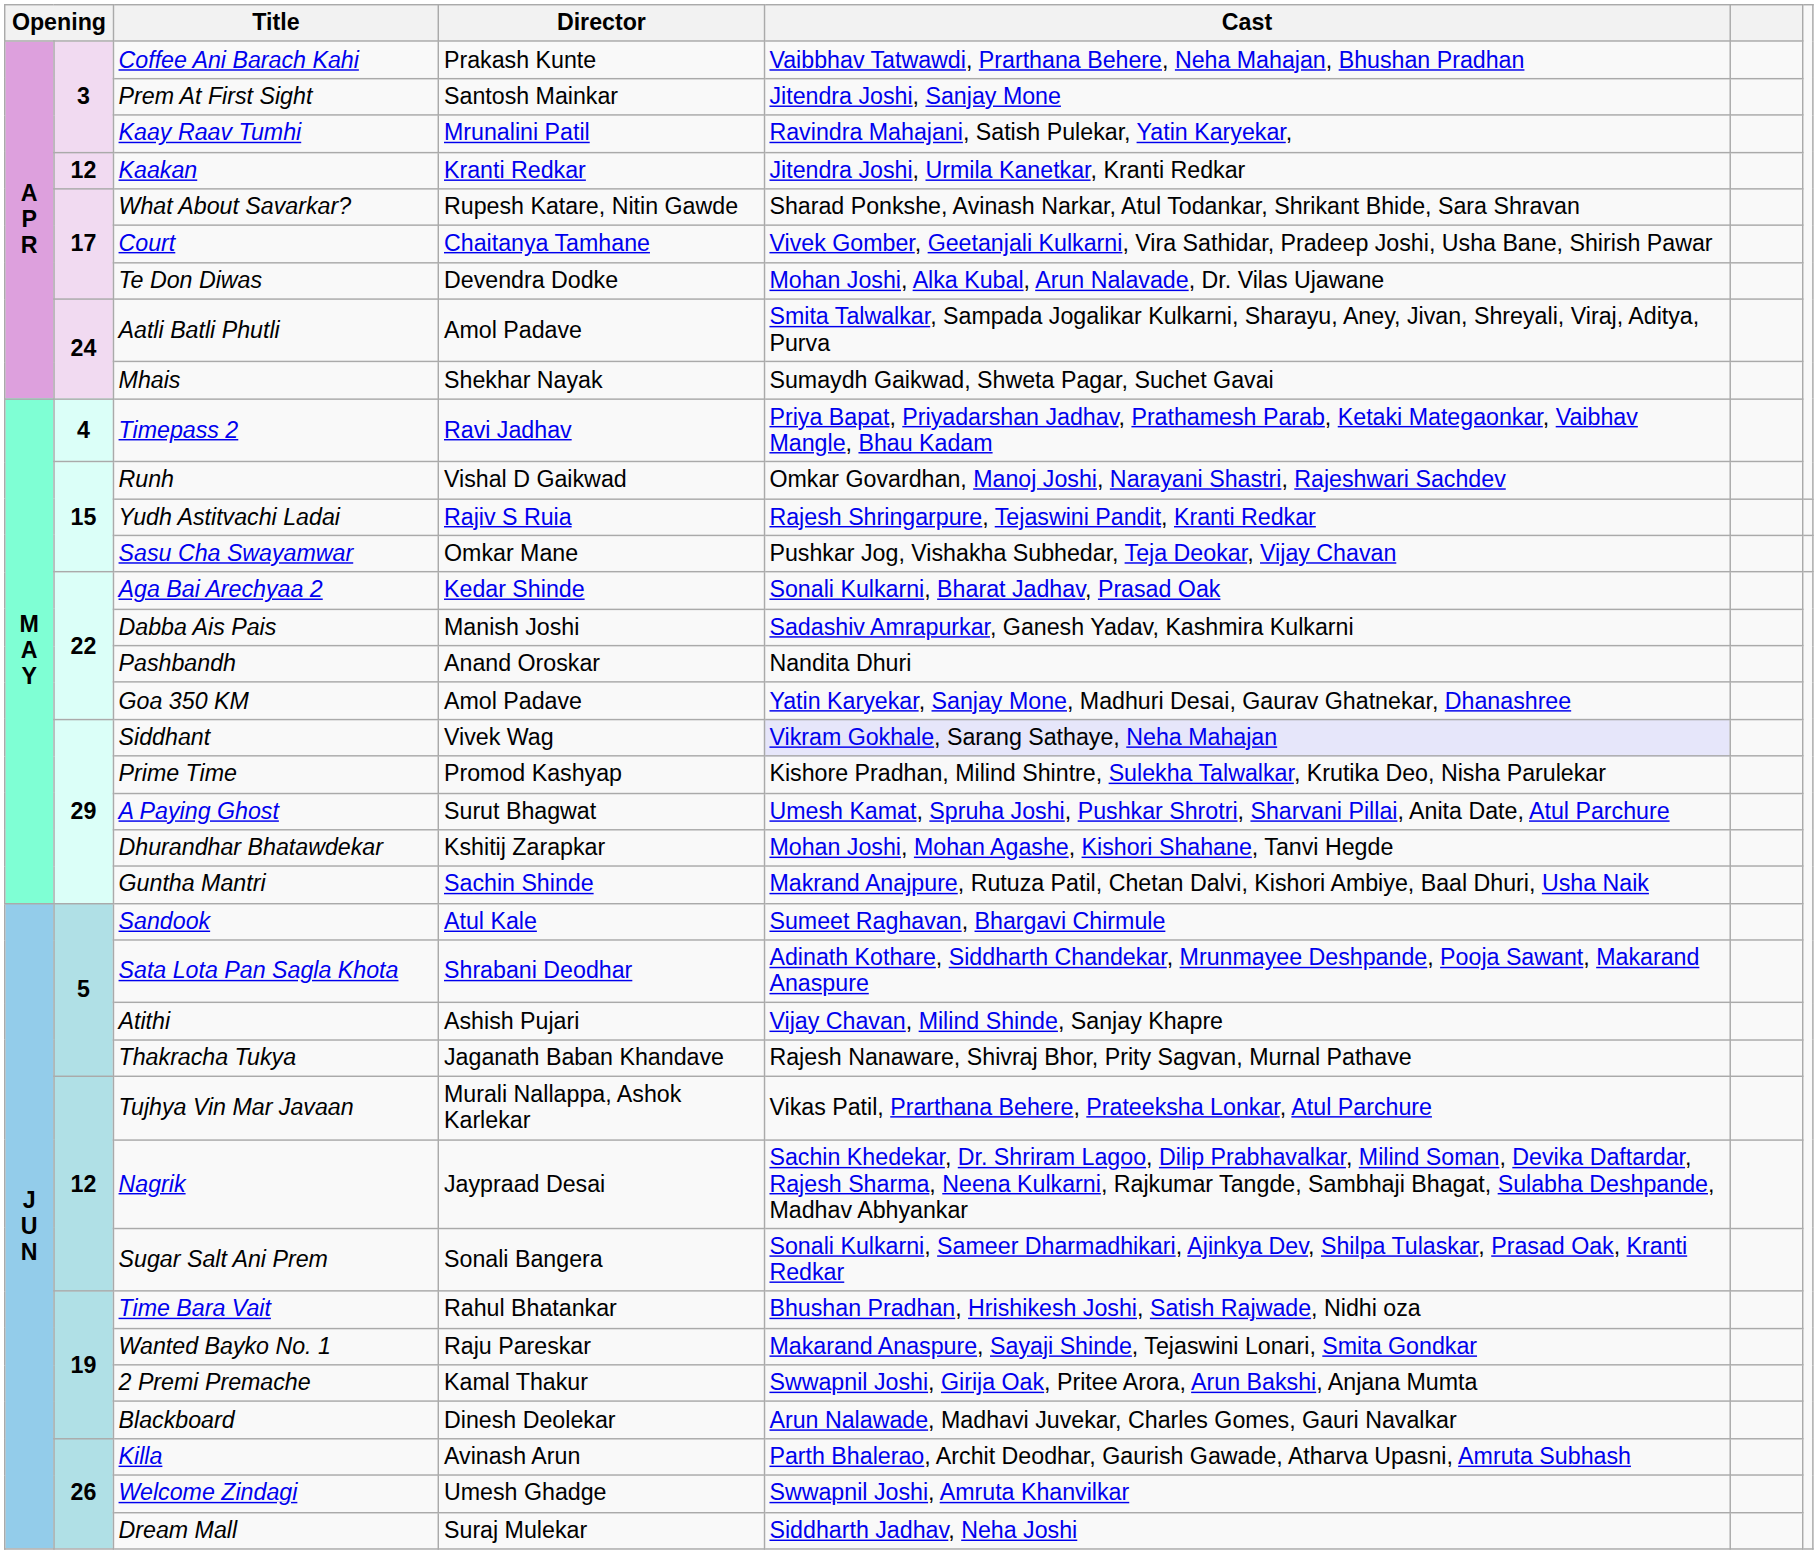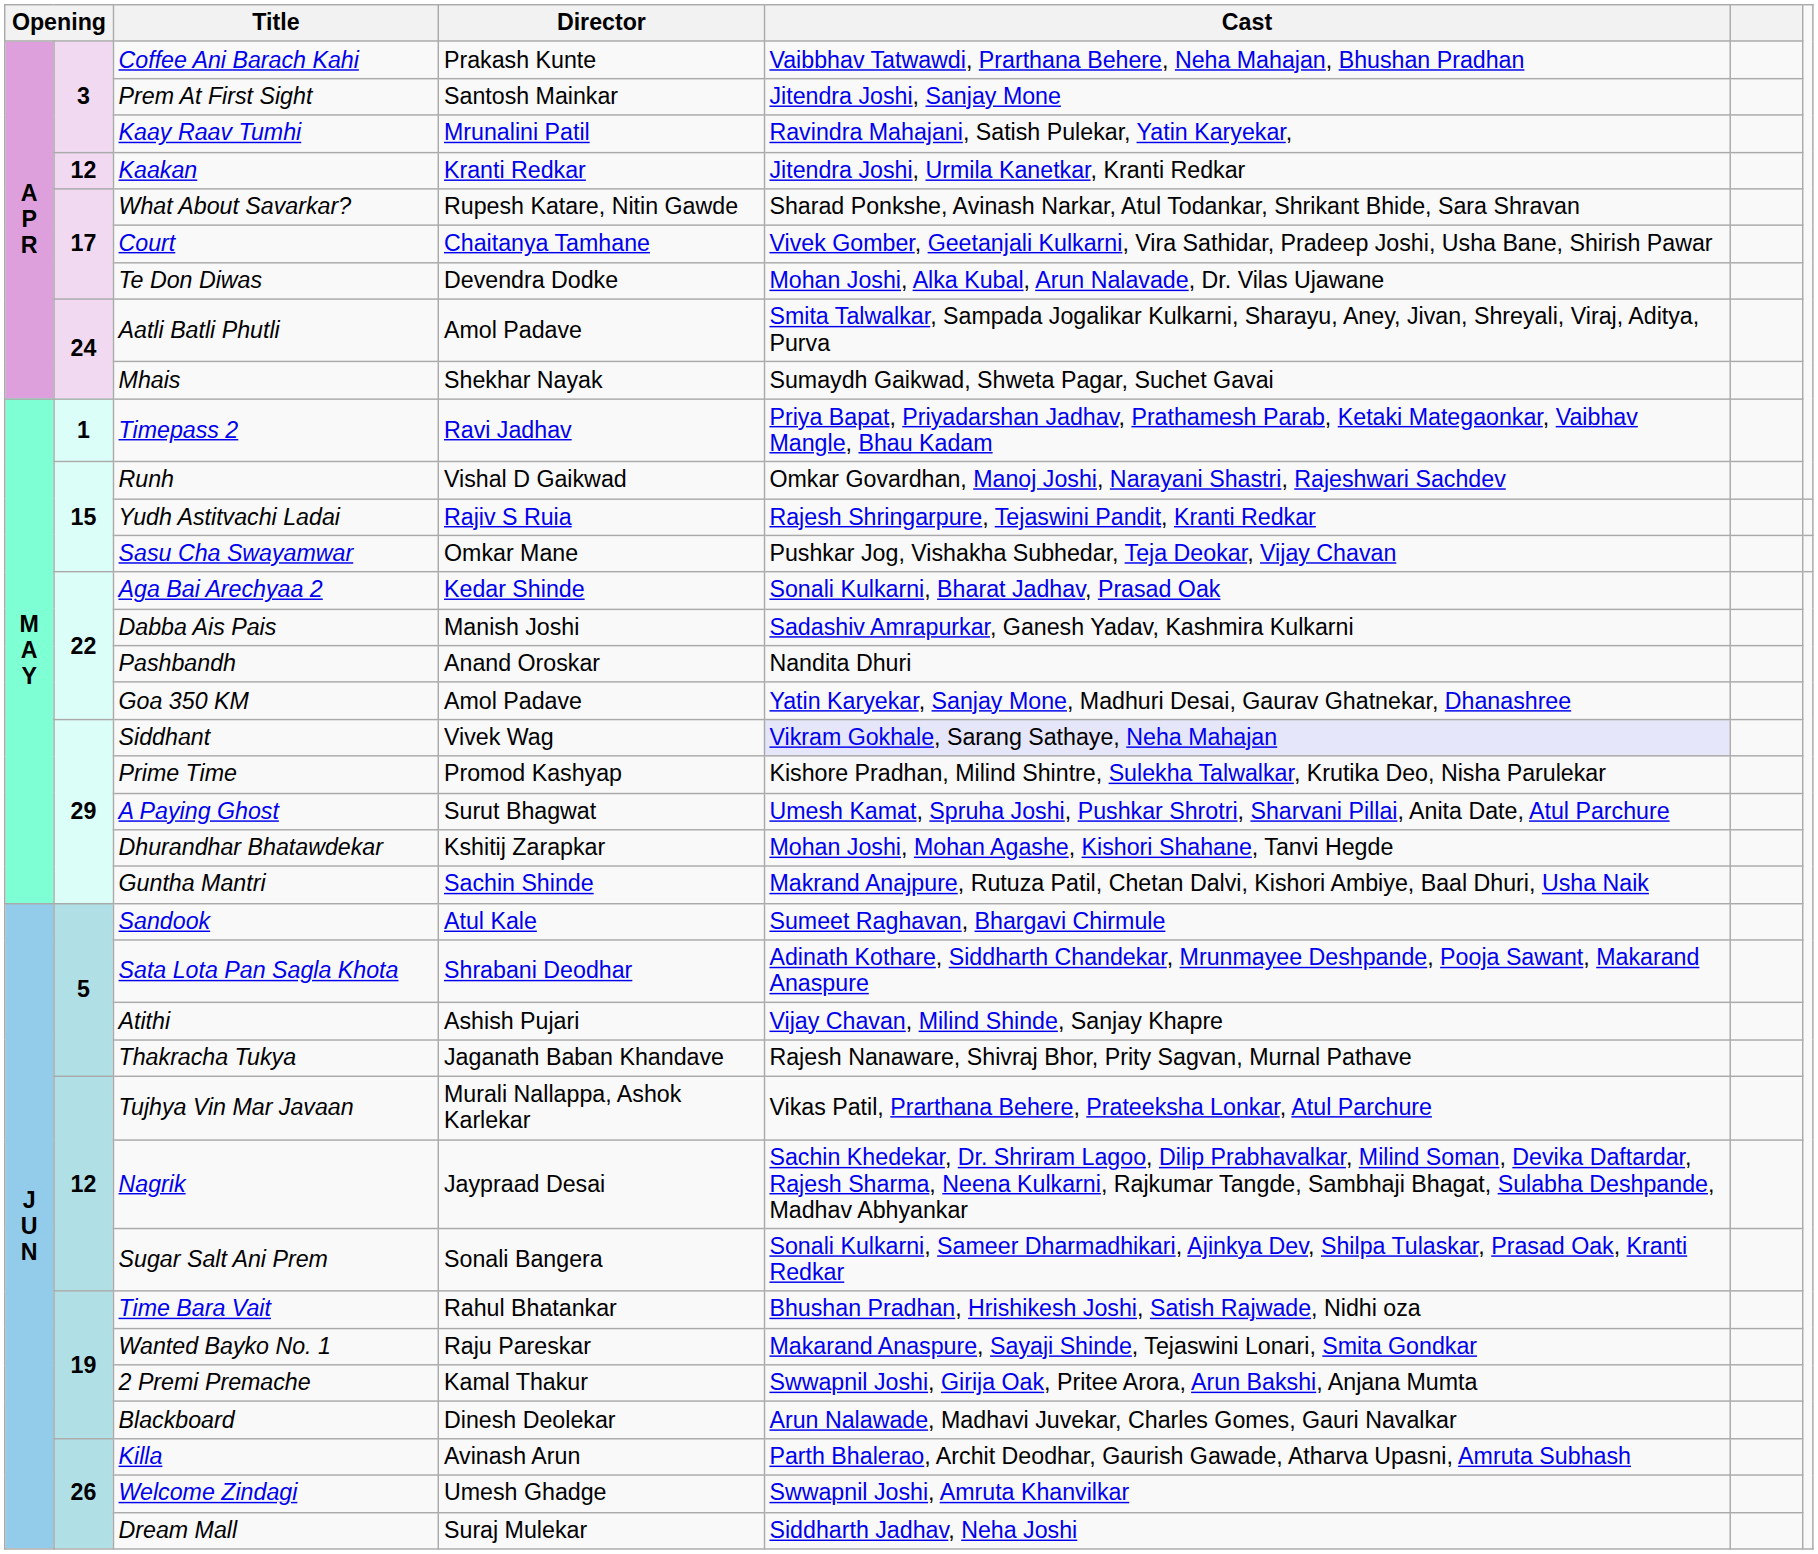(83, 429) 4 -> (83, 429) 1
